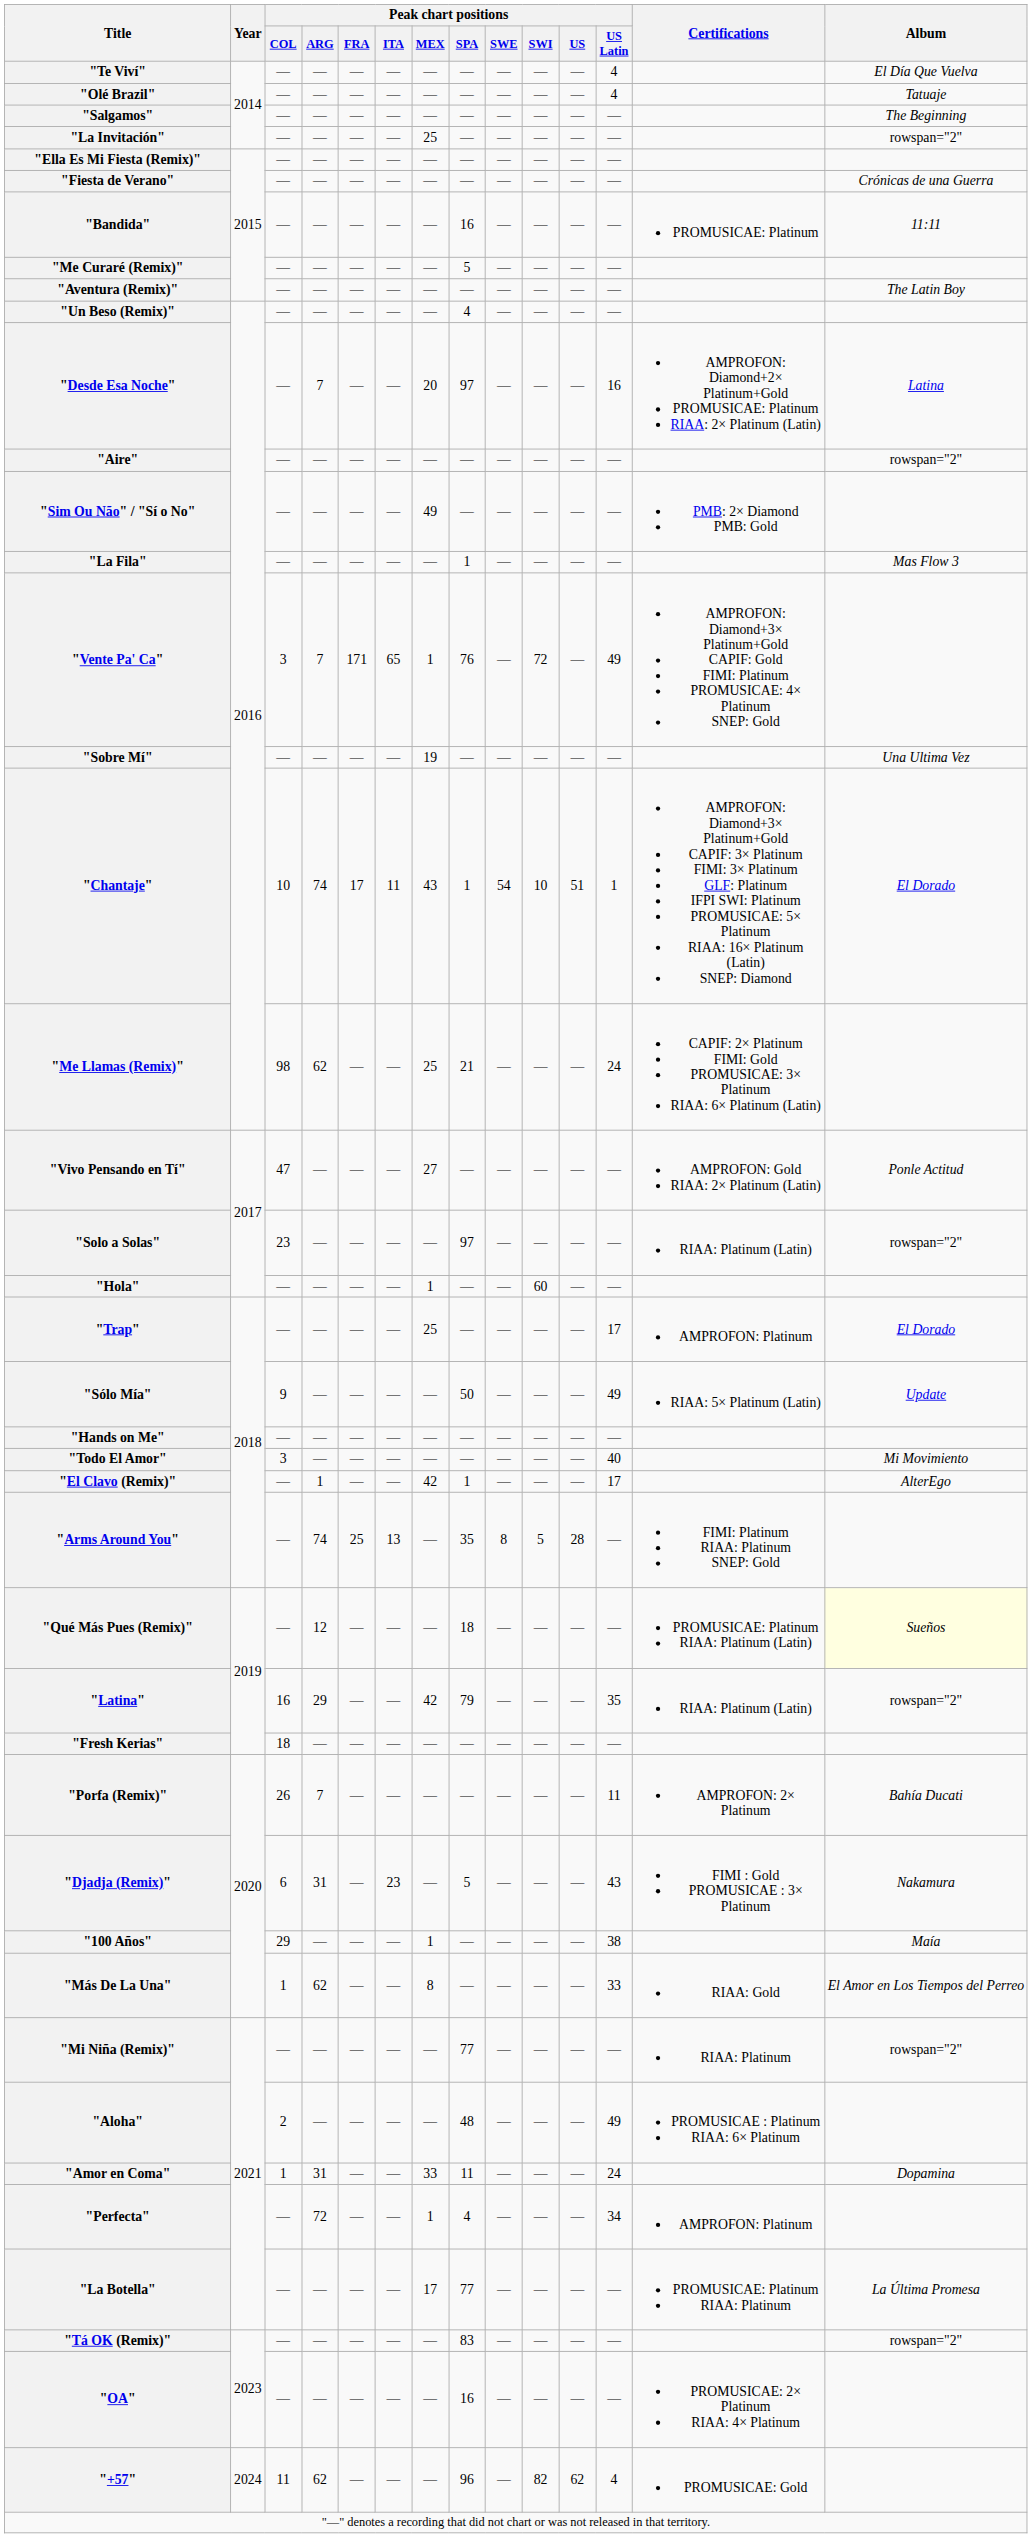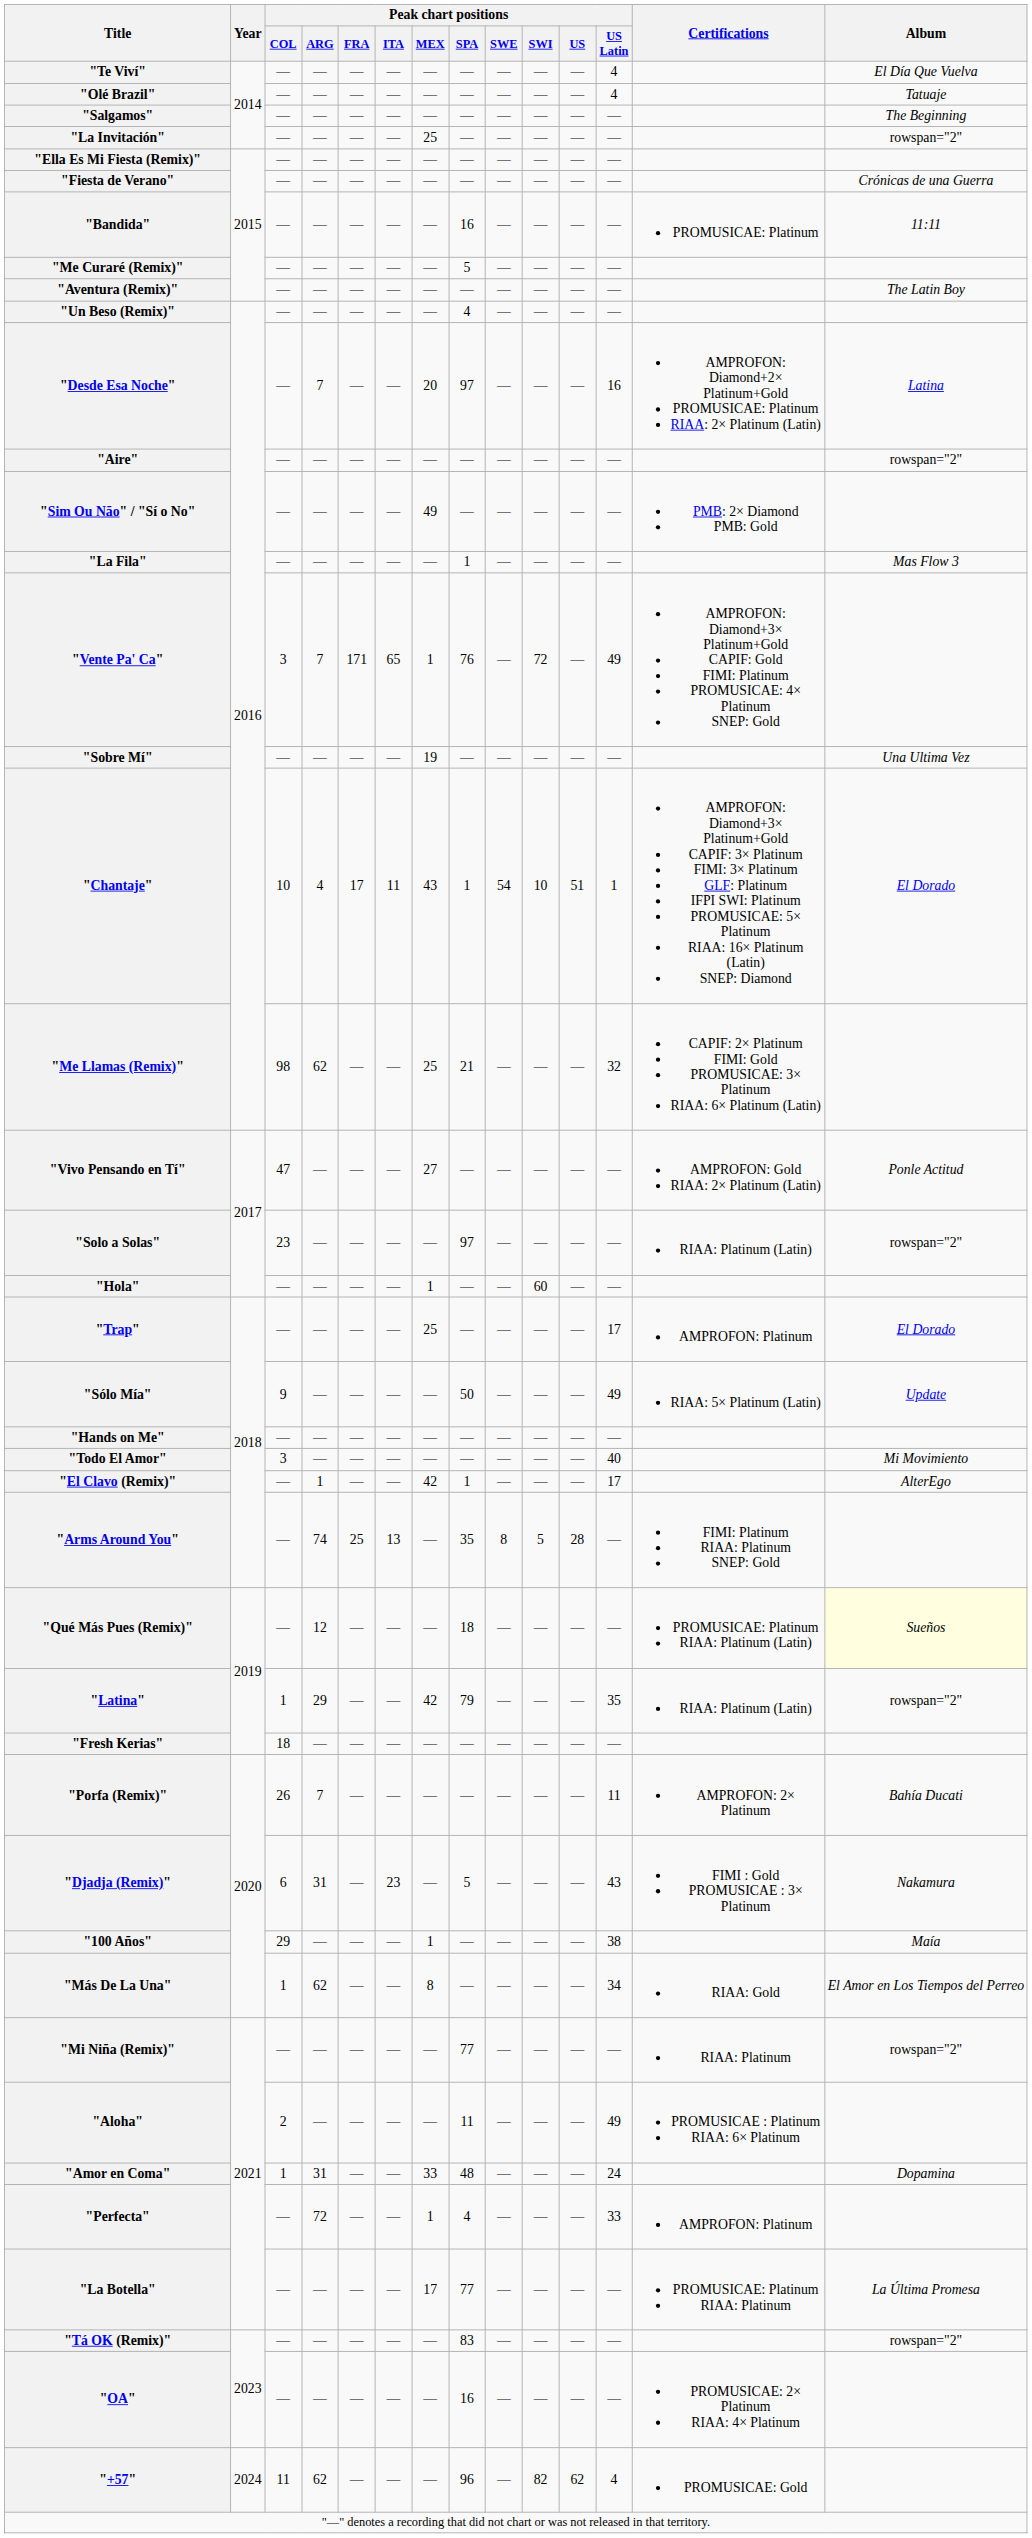(320, 885) 74 -> (320, 885) 4
(614, 1066) 24 -> (614, 1066) 32
(283, 1700) 16 -> (283, 1700) 1
(614, 1985) 33 -> (614, 1985) 34
(467, 2122) 48 -> (467, 2122) 11
(467, 2173) 11 -> (467, 2173) 48
(614, 2217) 34 -> (614, 2217) 33
